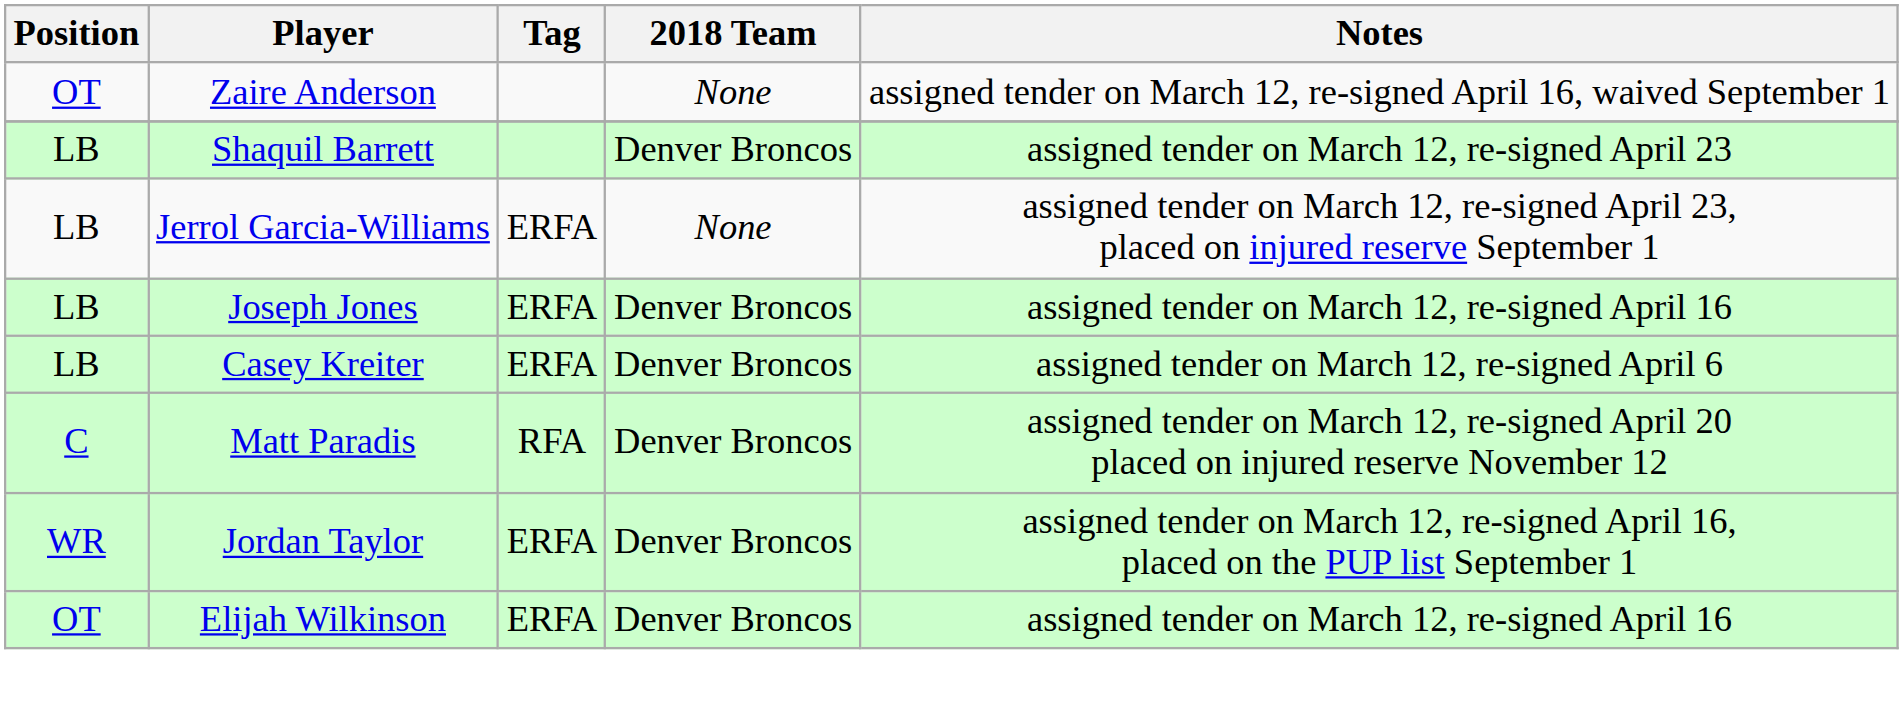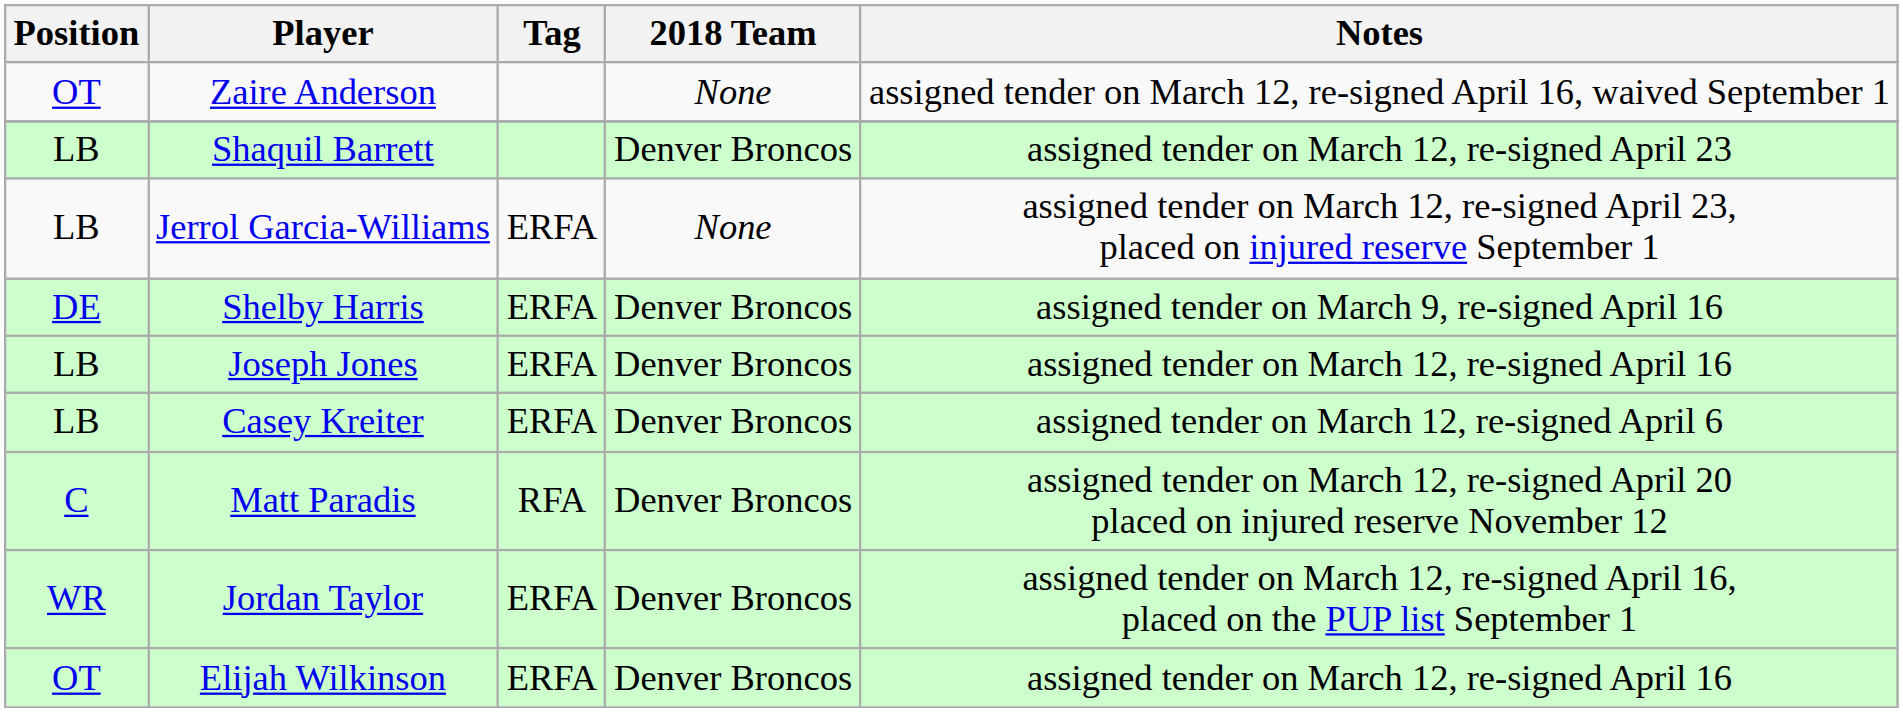+ row: (323, 305)
